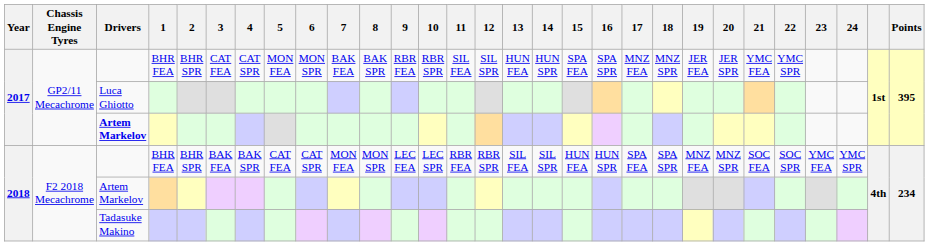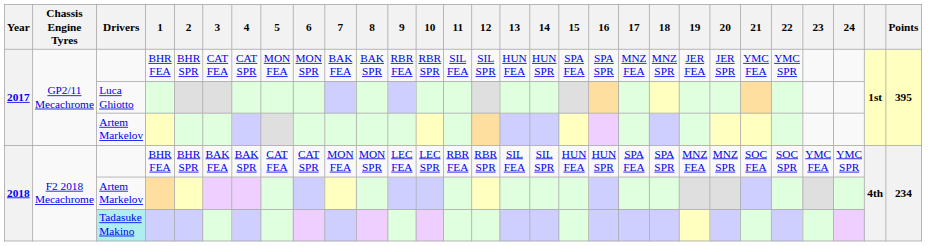(123, 129) bold -> (121, 129) normal
(120, 224) no background -> (120, 224) paleturquoise background
